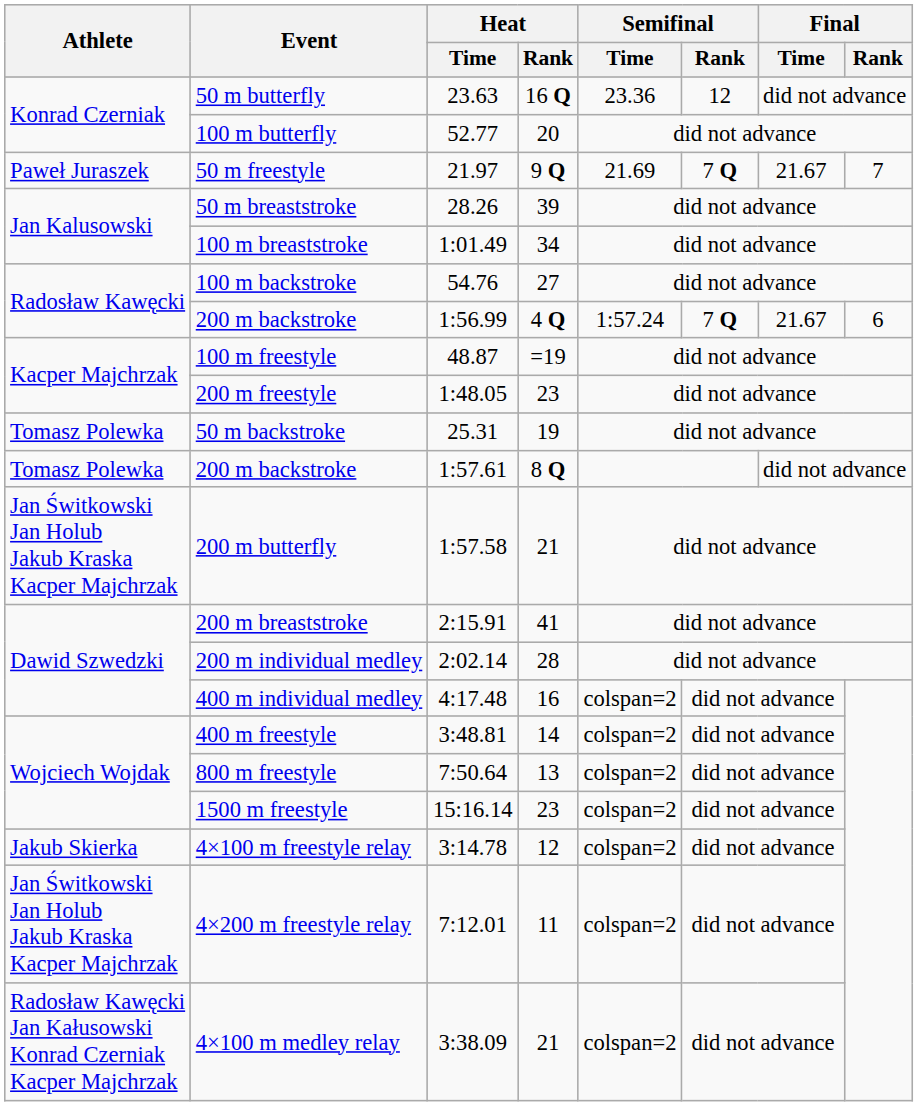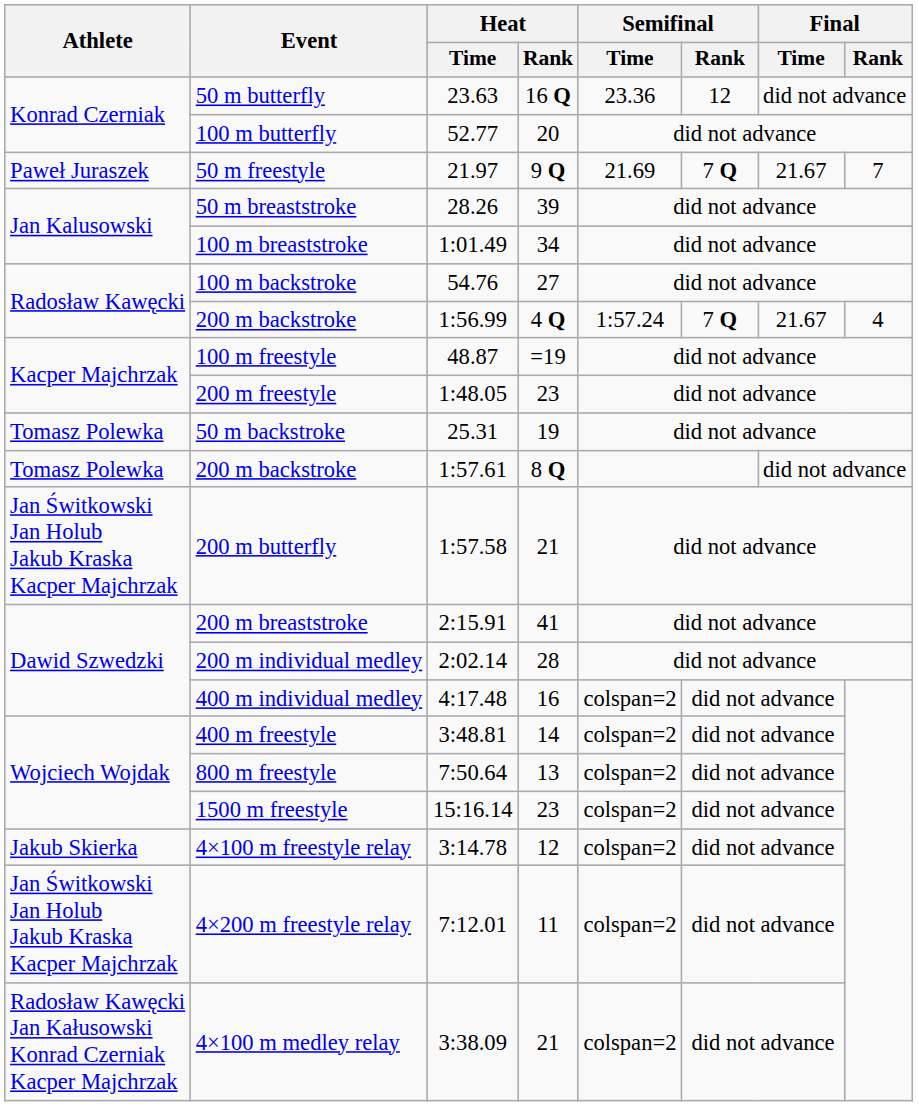(878, 319) 6 -> (878, 319) 4
